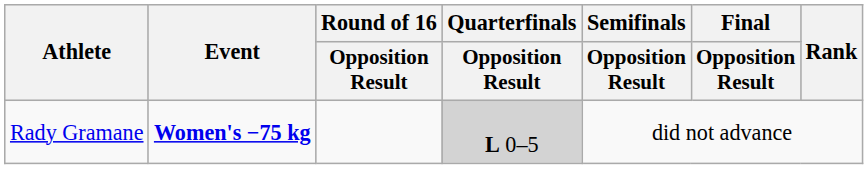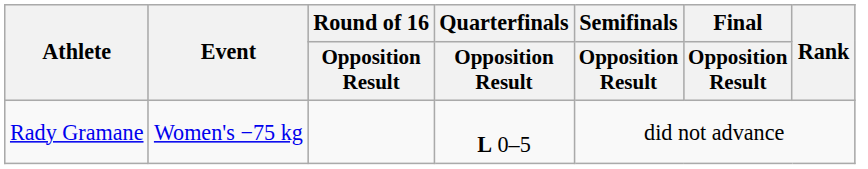(232, 132) bold -> (228, 132) normal
(512, 145) lightgrey background -> (504, 145) no background
